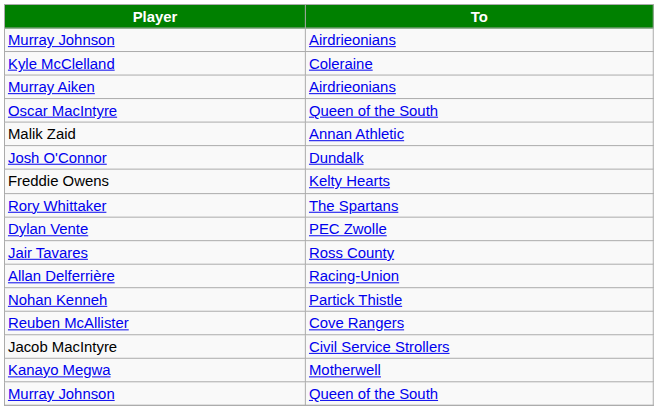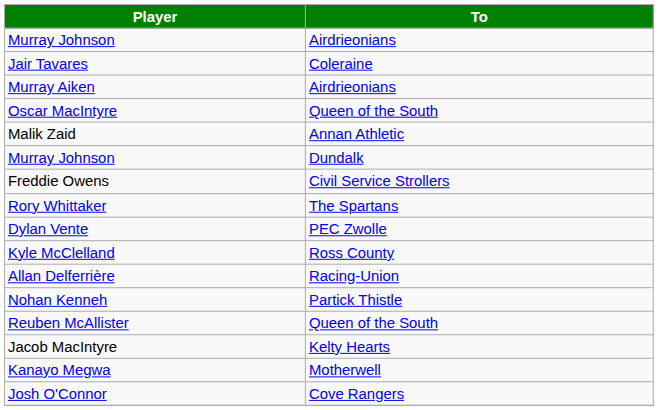(61, 64) Kyle McClelland -> (48, 64) Jair Tavares
(57, 158) Josh O'Connor -> (61, 158) Murray Johnson
(349, 182) Kelty Hearts -> (379, 182) Civil Service Strollers
(48, 252) Jair Tavares -> (61, 252) Kyle McClelland
(357, 323) Cove Rangers -> (374, 323) Queen of the South
(379, 347) Civil Service Strollers -> (349, 347) Kelty Hearts
(61, 394) Murray Johnson -> (57, 394) Josh O'Connor
(374, 394) Queen of the South -> (357, 394) Cove Rangers
